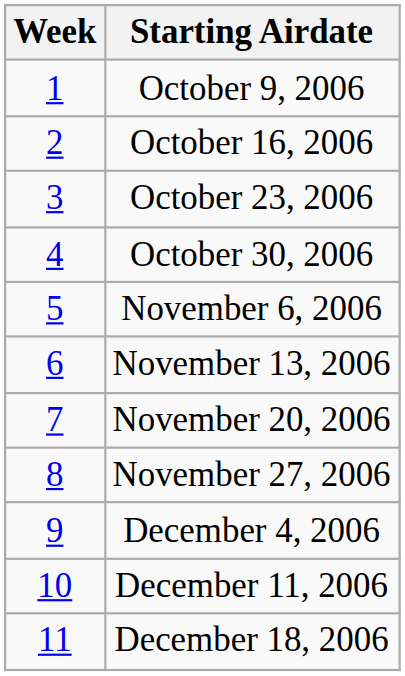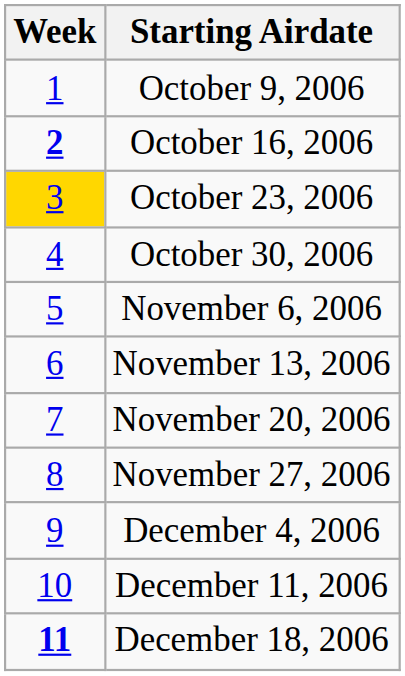(55, 142) normal -> (55, 142) bold
(55, 198) no background -> (55, 198) gold background
(55, 640) normal -> (55, 640) bold
